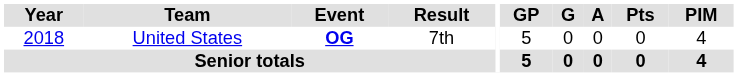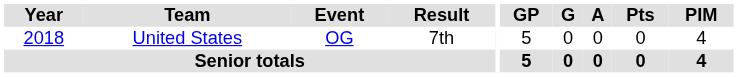(339, 38) bold -> (339, 38) normal
